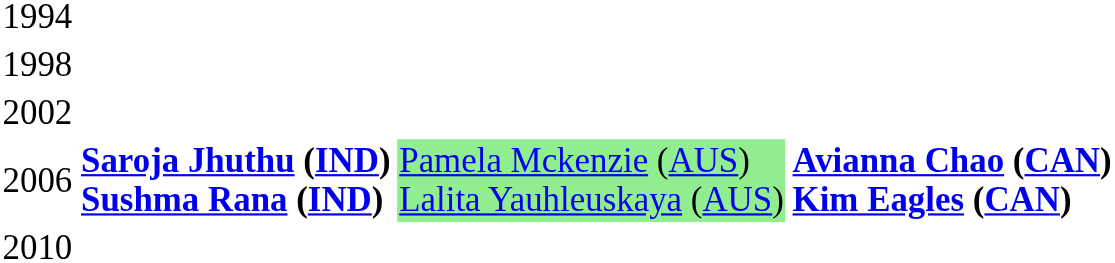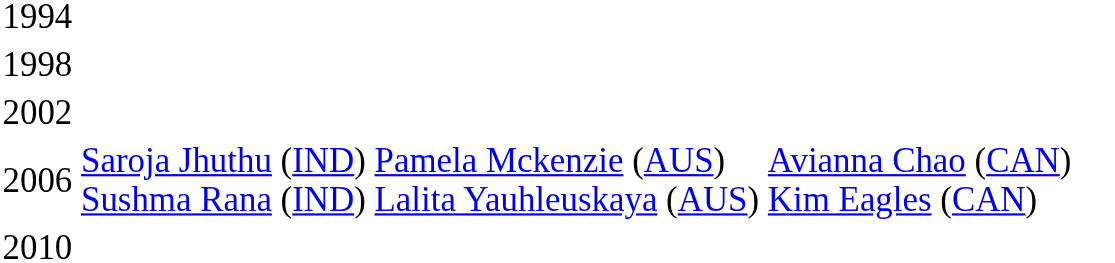(236, 180) bold -> (223, 180) normal
(592, 180) lightgreen background -> (567, 180) no background
(952, 180) bold -> (920, 180) normal
